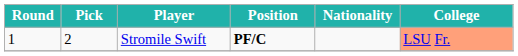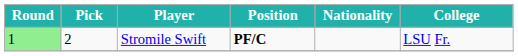(11, 39) no background -> (11, 39) lightgreen background
(427, 39) lightsalmon background -> (427, 39) no background
